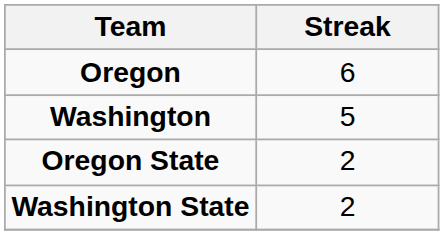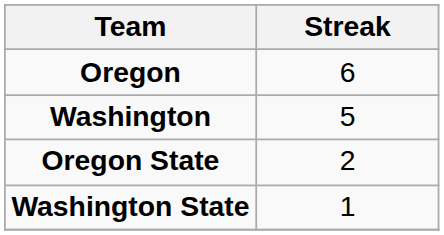(348, 206) 2 -> (348, 206) 1
